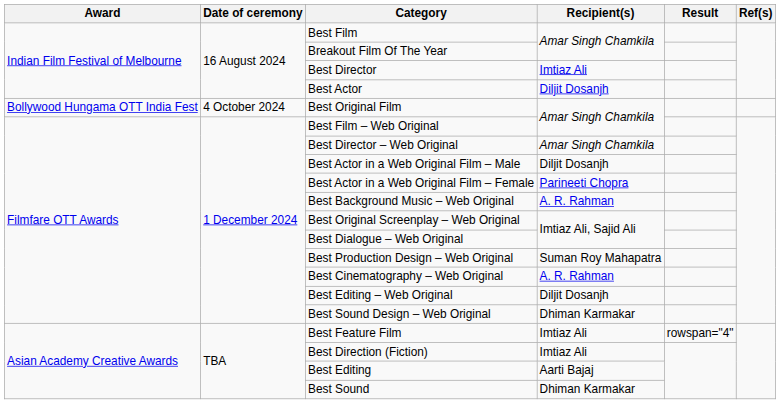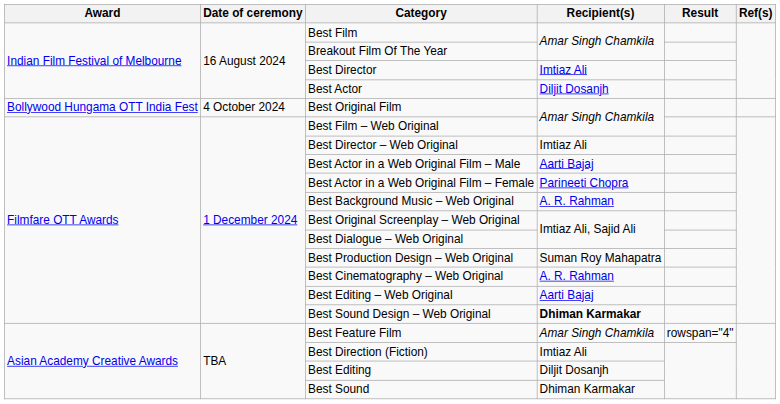(597, 145) Amar Singh Chamkila -> (563, 145) Imtiaz Ali
(574, 164) Diljit Dosanjh -> (567, 164) Aarti Bajaj
(574, 295) Diljit Dosanjh -> (567, 295) Aarti Bajaj
(587, 314) normal -> (590, 314) bold
(563, 333) Imtiaz Ali -> (597, 333) Amar Singh Chamkila
(567, 370) Aarti Bajaj -> (574, 370) Diljit Dosanjh
